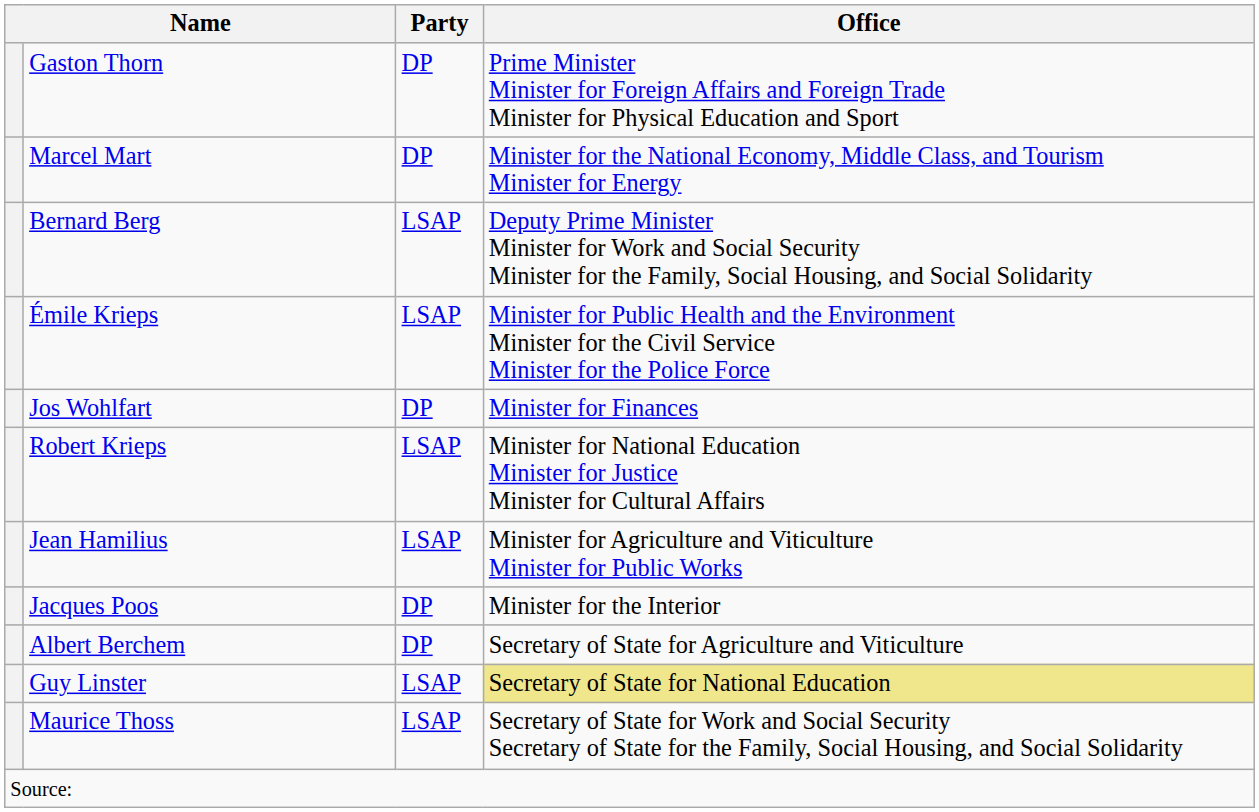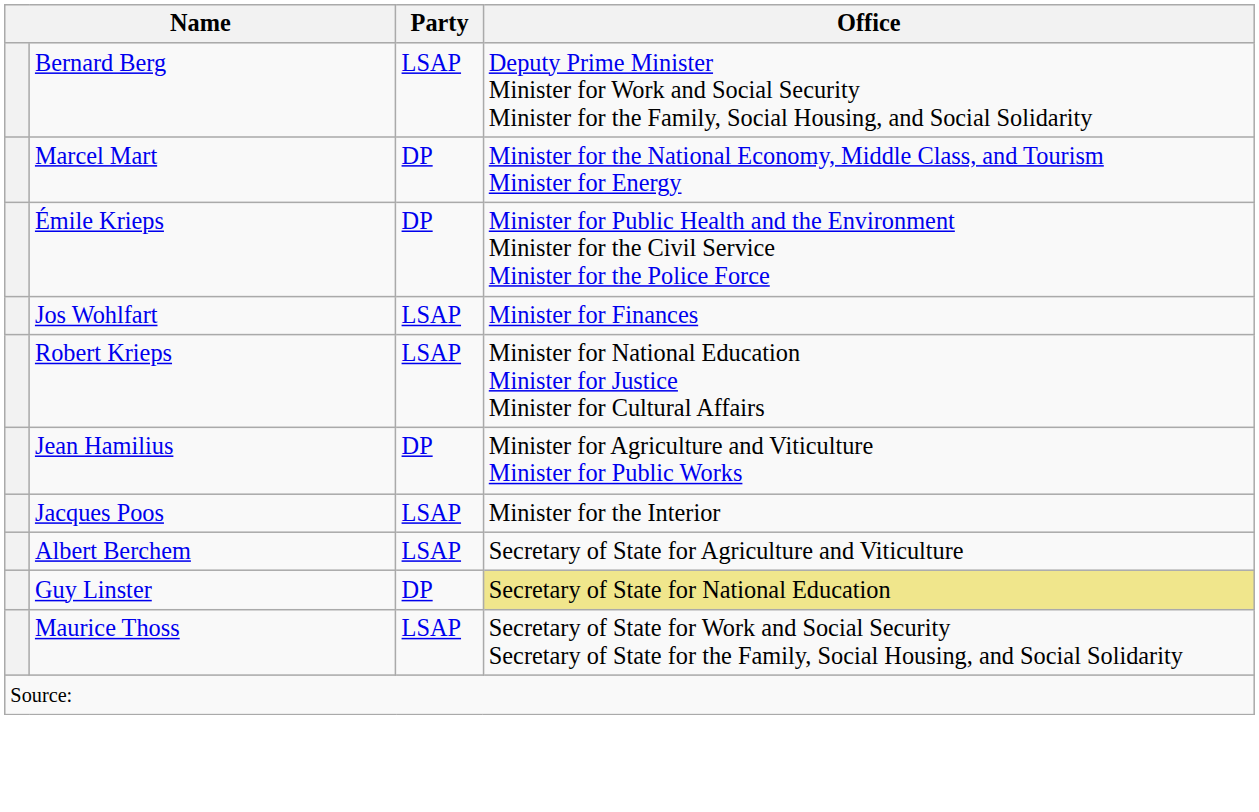- row: (96, 62)
rows swapped: (95, 221) <-> (90, 155)
(431, 314) LSAP -> (417, 221) DP
(417, 408) DP -> (431, 314) LSAP
(431, 540) LSAP -> (417, 446) DP
(417, 605) DP -> (431, 512) LSAP
(417, 644) DP -> (431, 551) LSAP
(431, 683) LSAP -> (417, 589) DP
